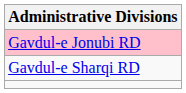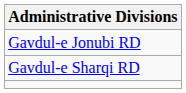(74, 42) pink background -> (74, 42) no background
